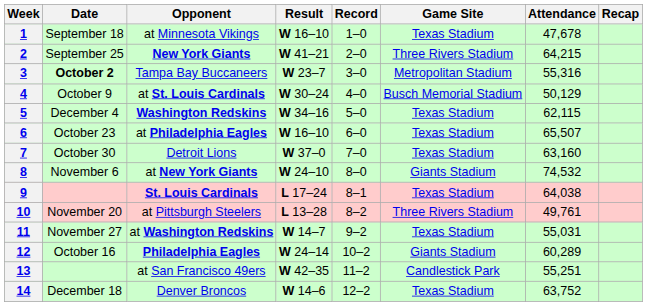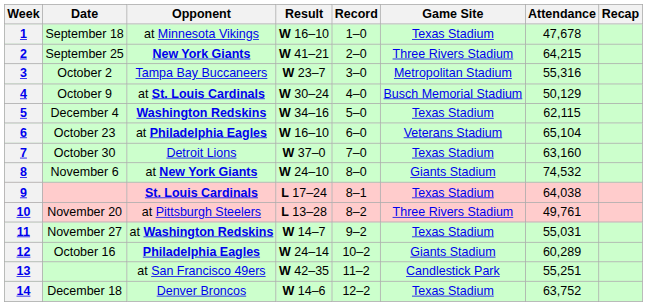(85, 73) bold -> (85, 73) normal
(453, 133) Texas Stadium -> (453, 133) Veterans Stadium
(562, 133) 65,507 -> (562, 133) 65,104
